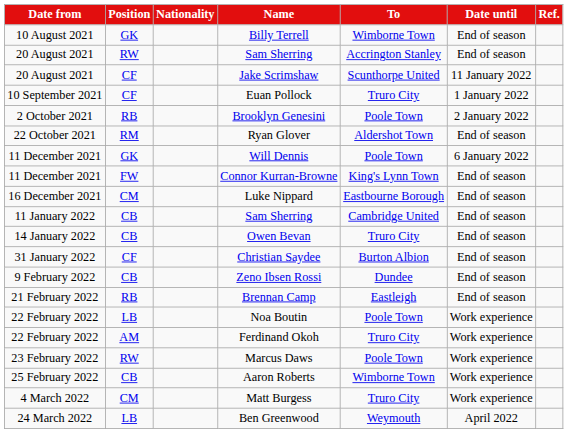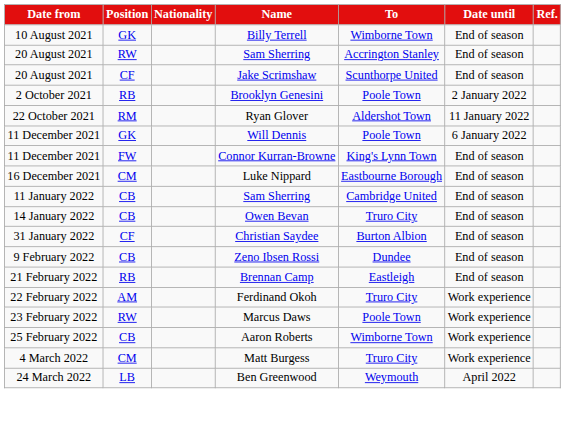(491, 75) 11 January 2022 -> (489, 75) End of season
- row: (55, 95)
(491, 136) End of season -> (489, 115) 11 January 2022
- row: (55, 317)
